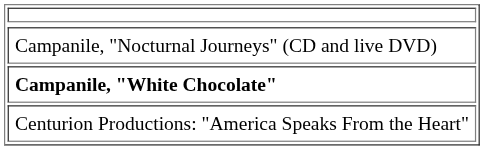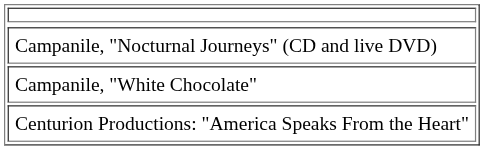(146, 84) bold -> (136, 84) normal
